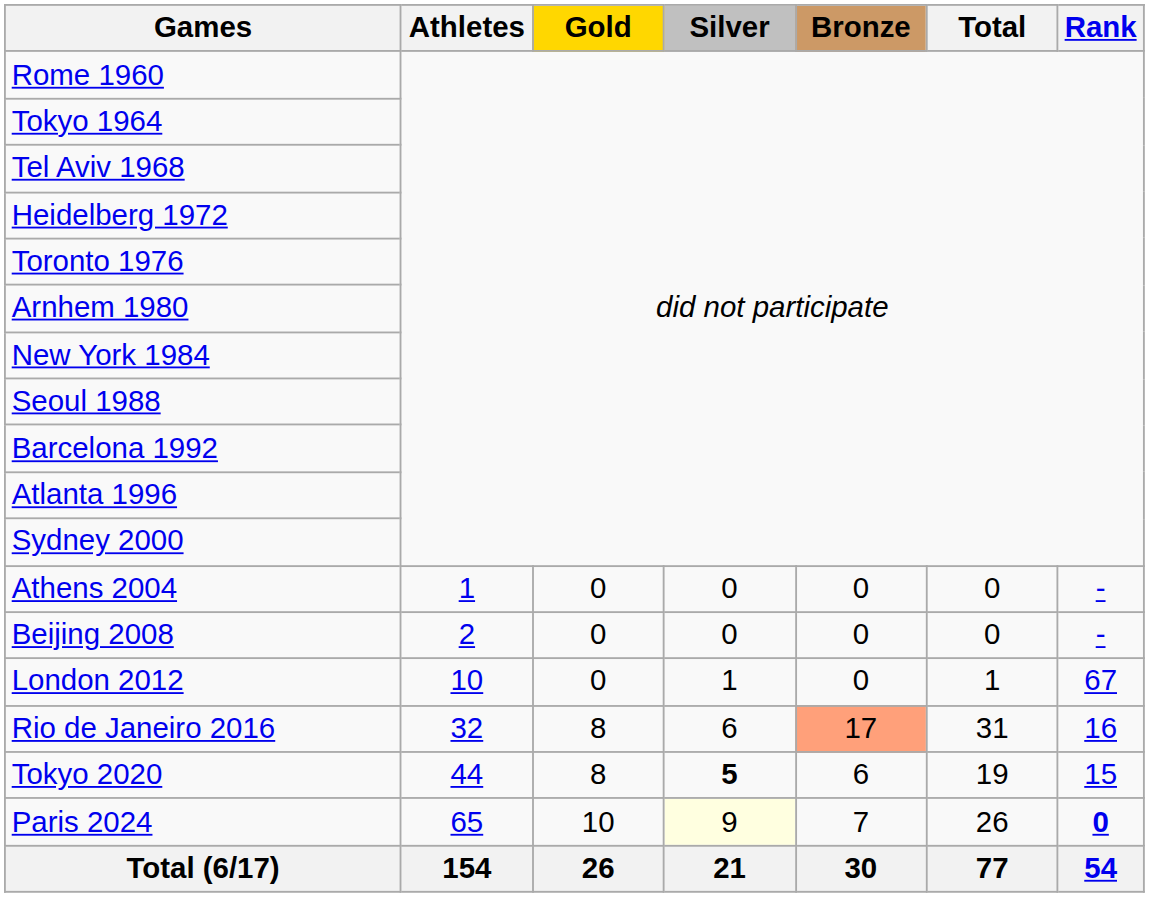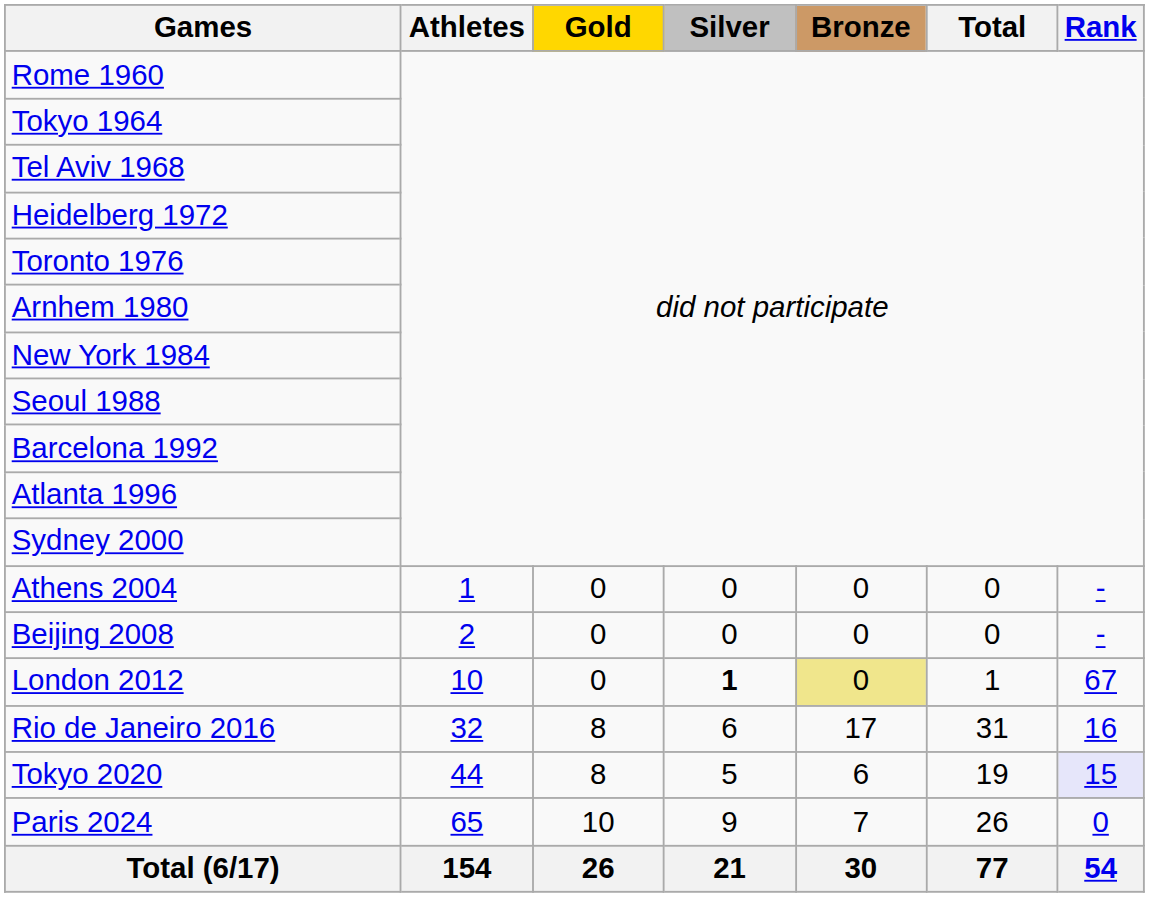(730, 681) normal -> (730, 681) bold
(861, 681) no background -> (861, 681) khaki background
(861, 728) lightsalmon background -> (861, 728) no background
(730, 774) bold -> (730, 774) normal
(1101, 774) no background -> (1101, 774) lavender background
(730, 821) lightyellow background -> (730, 821) no background
(1101, 821) bold -> (1101, 821) normal
